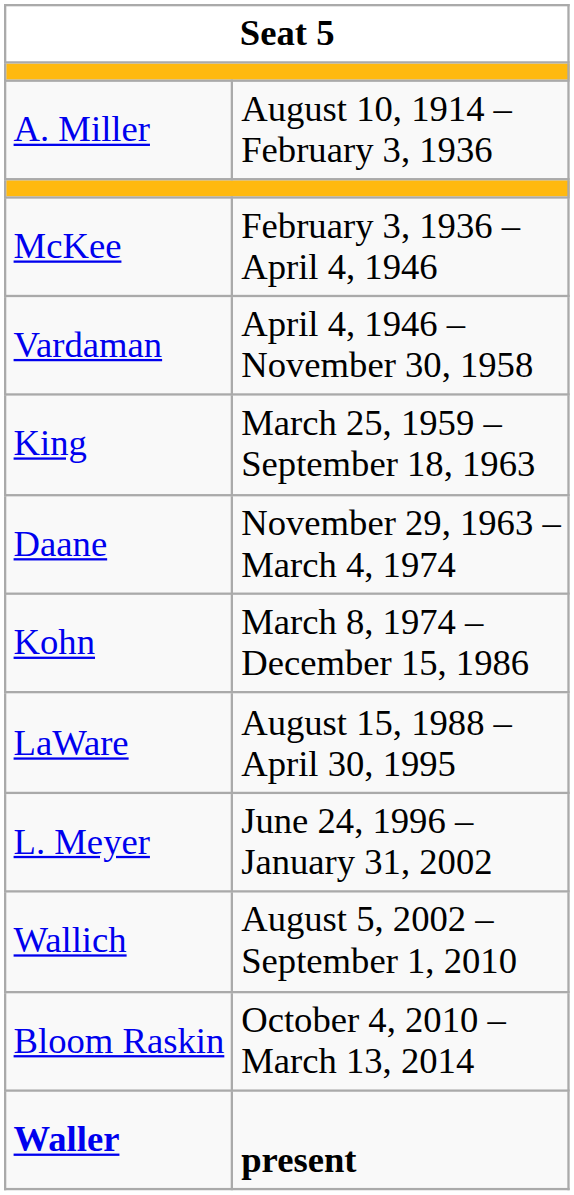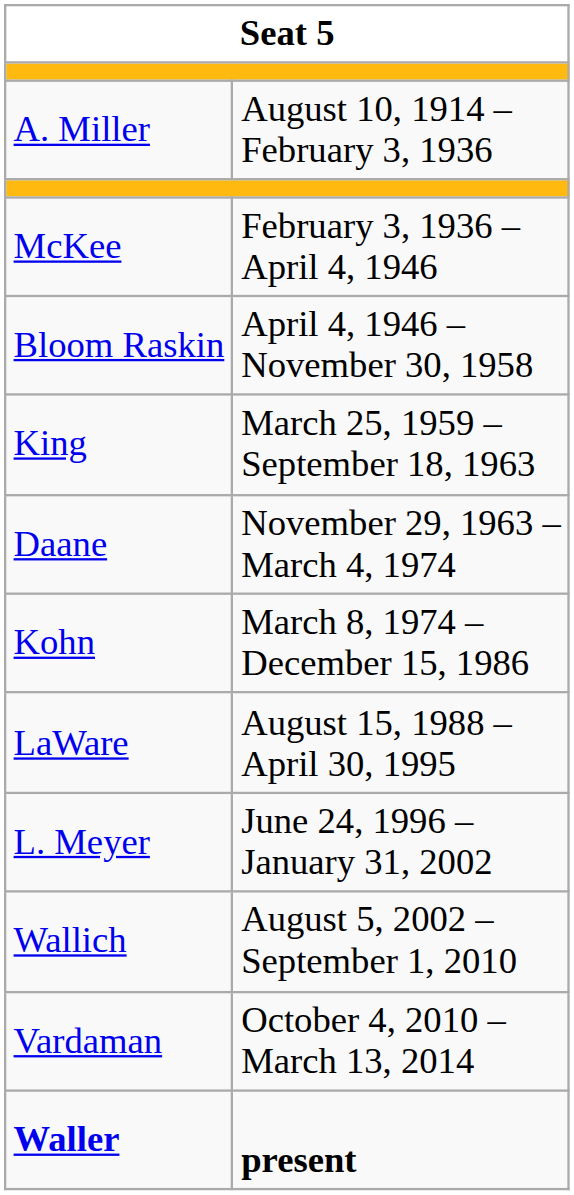(88, 344) Vardaman -> (119, 344) Bloom Raskin
(119, 1040) Bloom Raskin -> (88, 1040) Vardaman
